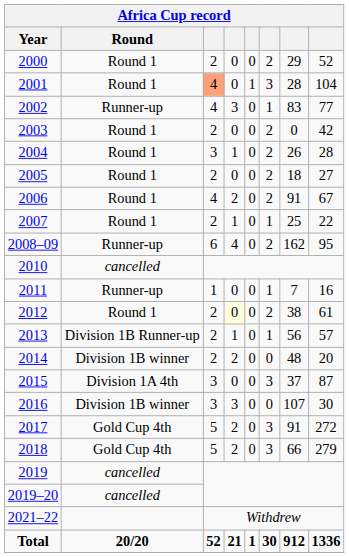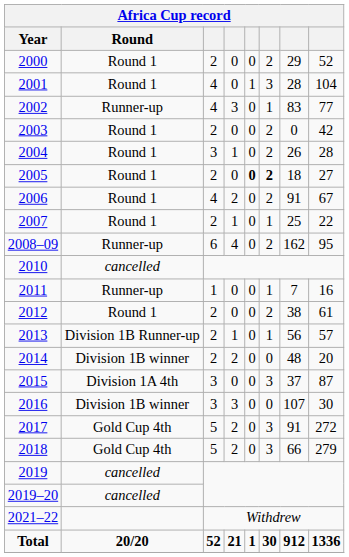(214, 84) lightsalmon background -> (214, 84) no background
(252, 175) normal -> (252, 175) bold
(269, 175) normal -> (269, 175) bold
(235, 312) lightyellow background -> (235, 312) no background
